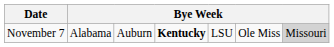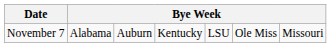(182, 33) bold -> (180, 33) normal
(306, 33) lightgrey background -> (303, 33) no background
